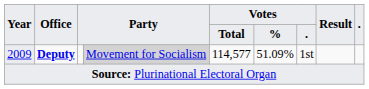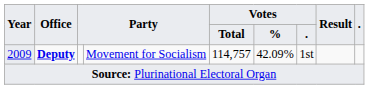(146, 54) lightgrey background -> (146, 54) no background
(231, 54) 114,577 -> (231, 54) 114,757
(275, 54) 51.09% -> (275, 54) 42.09%
